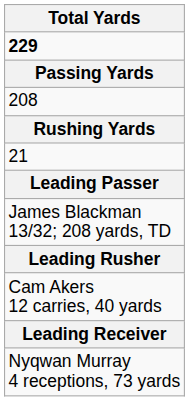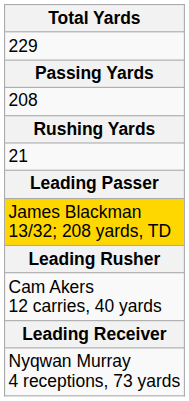(23, 45) bold -> (23, 45) normal
(90, 221) no background -> (90, 221) gold background
